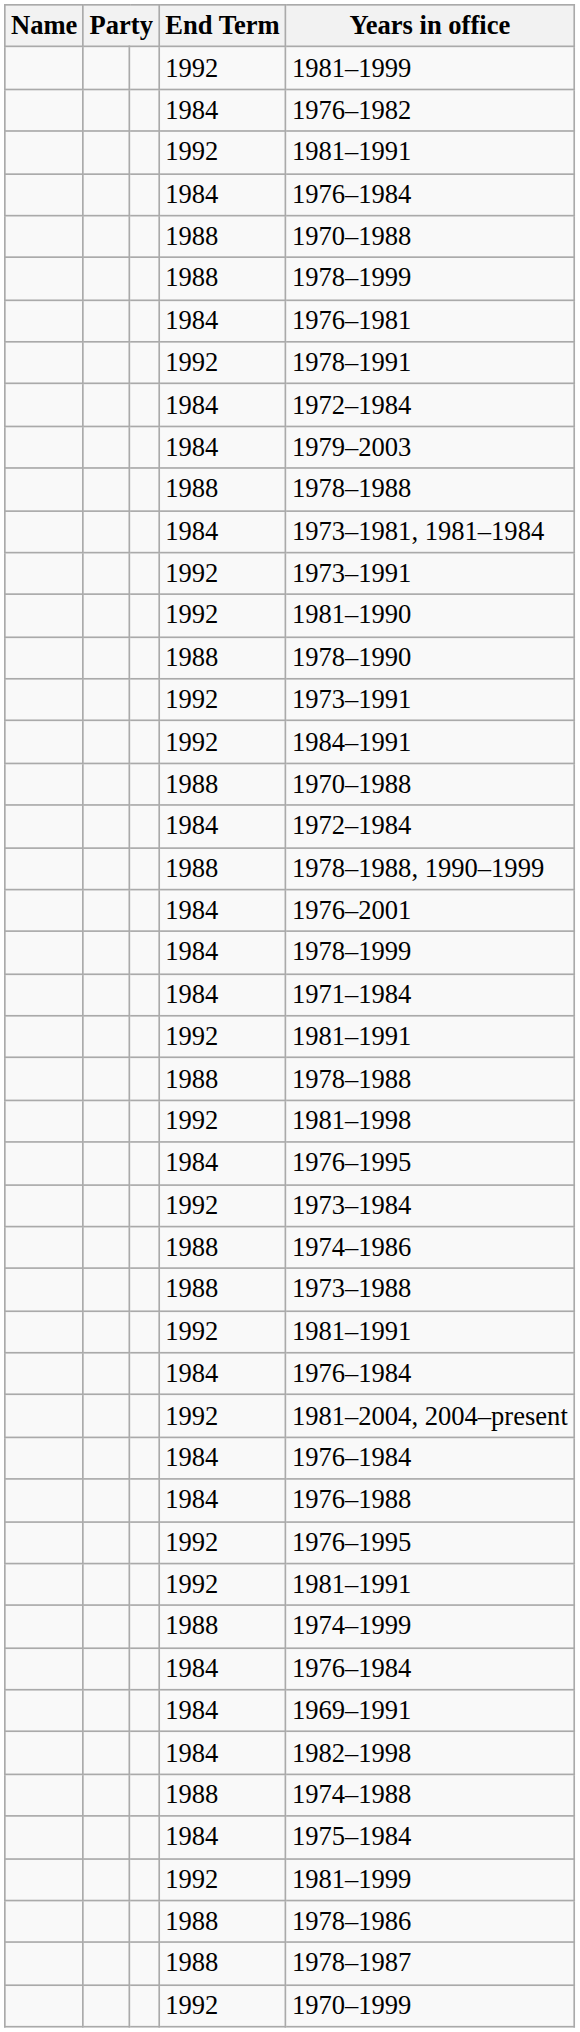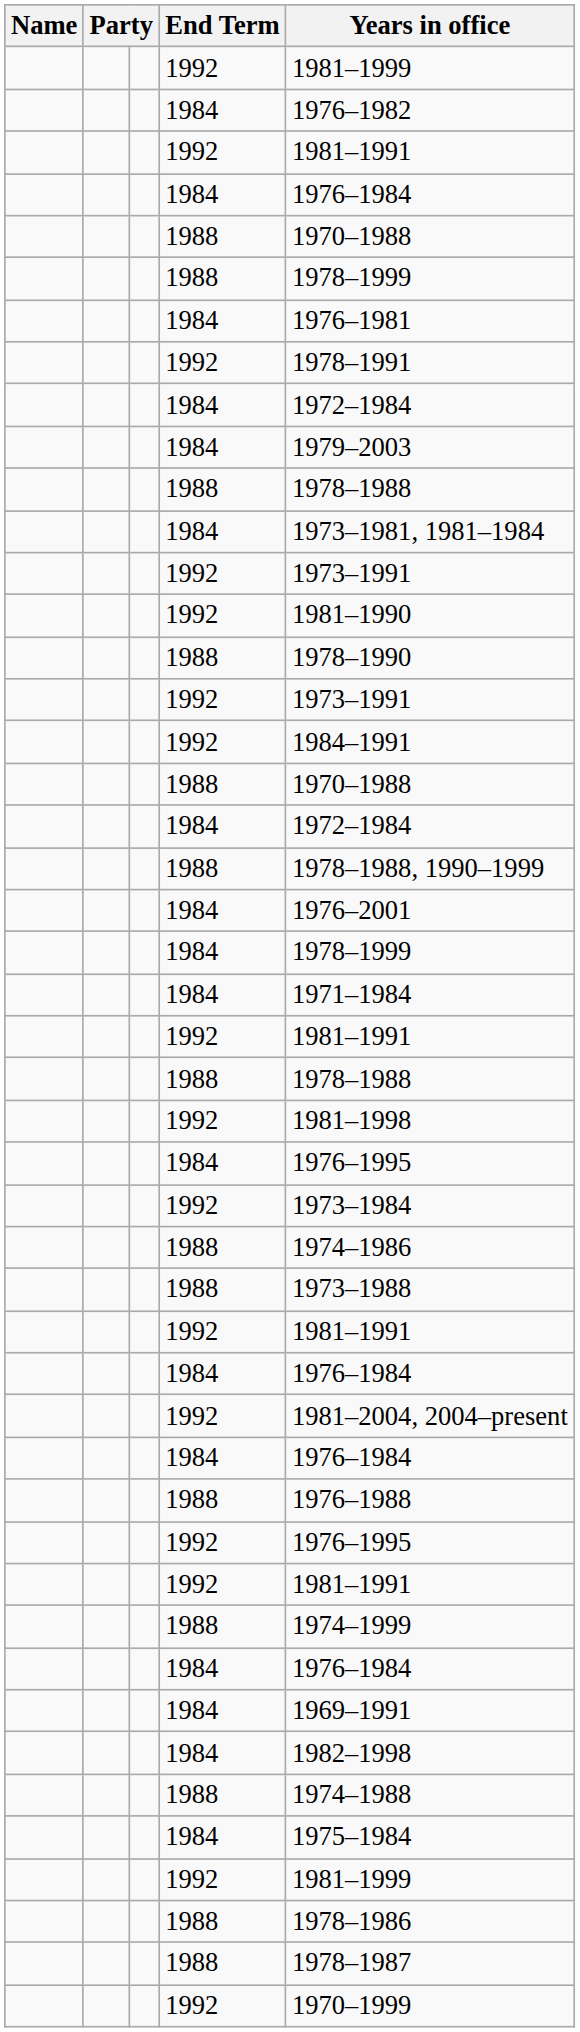(192, 1499) 1984 -> (192, 1499) 1988
